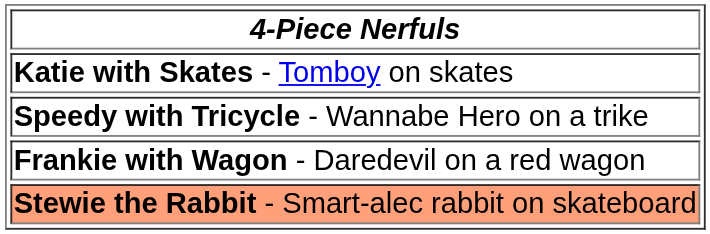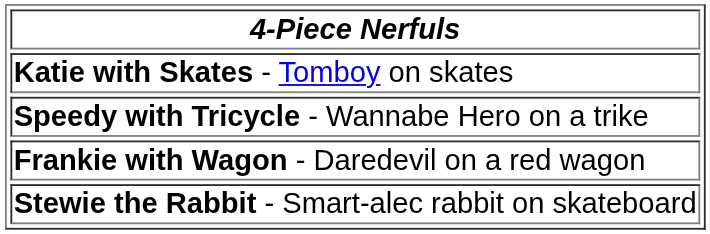(355, 203) lightsalmon background -> (355, 203) no background
